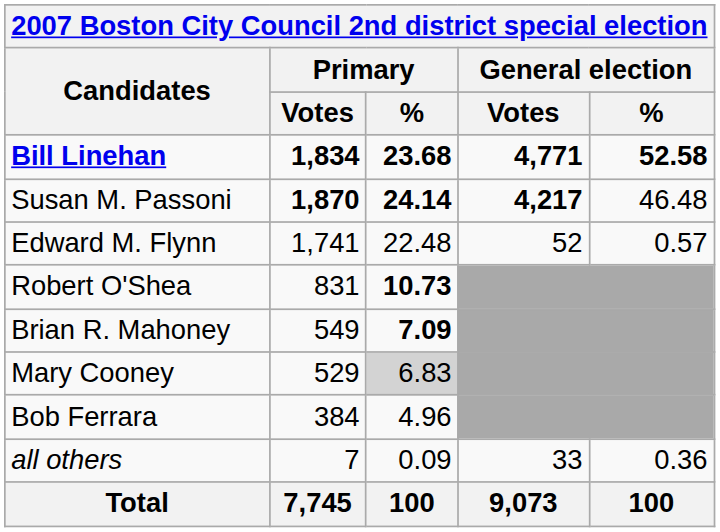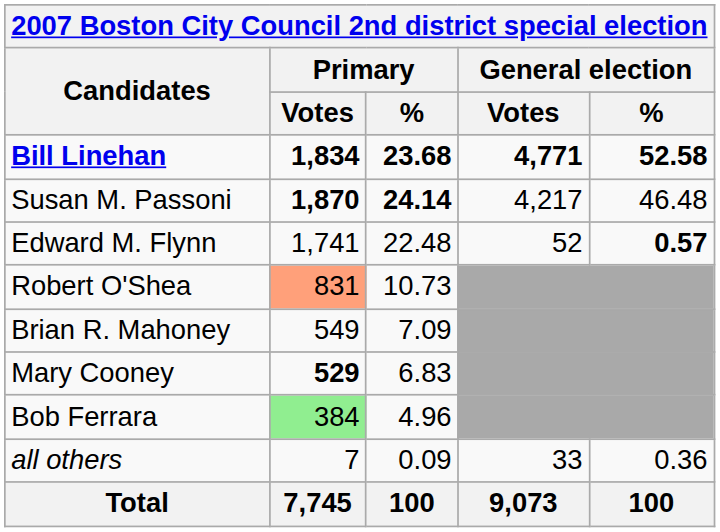(548, 199) bold -> (548, 199) normal
(681, 243) normal -> (681, 243) bold
(337, 286) no background -> (337, 286) lightsalmon background
(417, 286) bold -> (417, 286) normal
(425, 329) bold -> (425, 329) normal
(337, 373) normal -> (337, 373) bold
(425, 373) lightgrey background -> (425, 373) no background
(337, 416) no background -> (337, 416) lightgreen background
